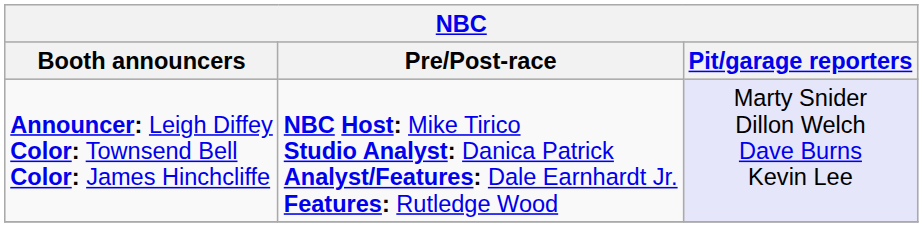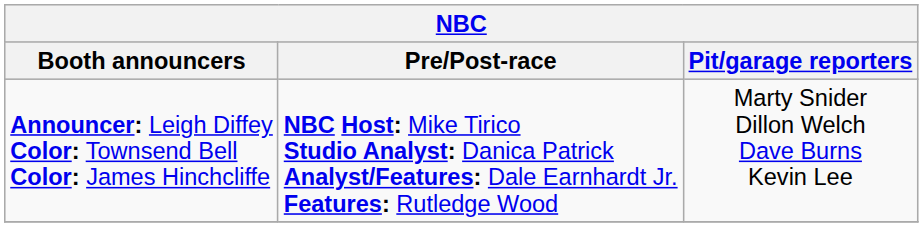(800, 138) lavender background -> (800, 138) no background
